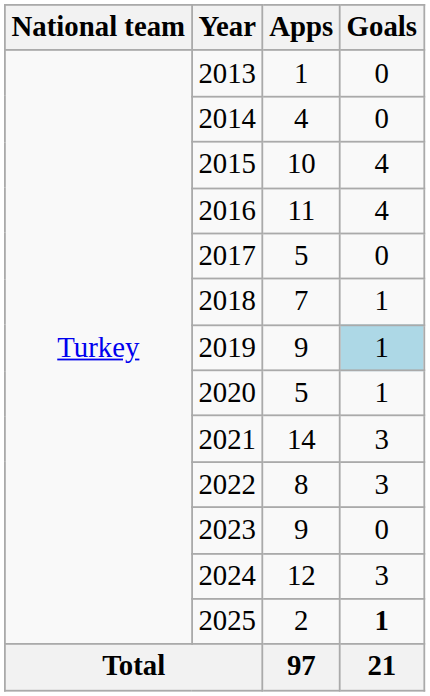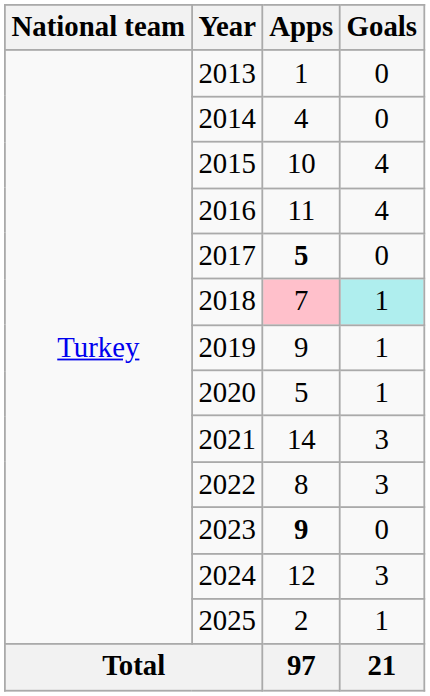(301, 255) normal -> (301, 255) bold
(301, 301) no background -> (301, 301) pink background
(382, 301) no background -> (382, 301) paleturquoise background
(382, 347) lightblue background -> (382, 347) no background
(301, 529) normal -> (301, 529) bold
(382, 621) bold -> (382, 621) normal
